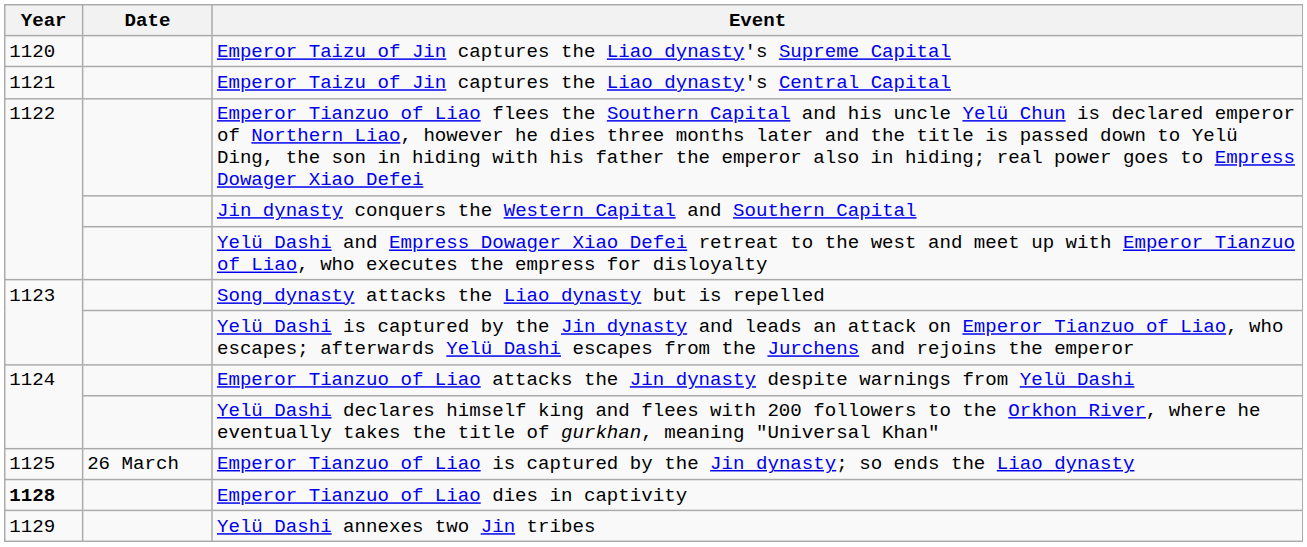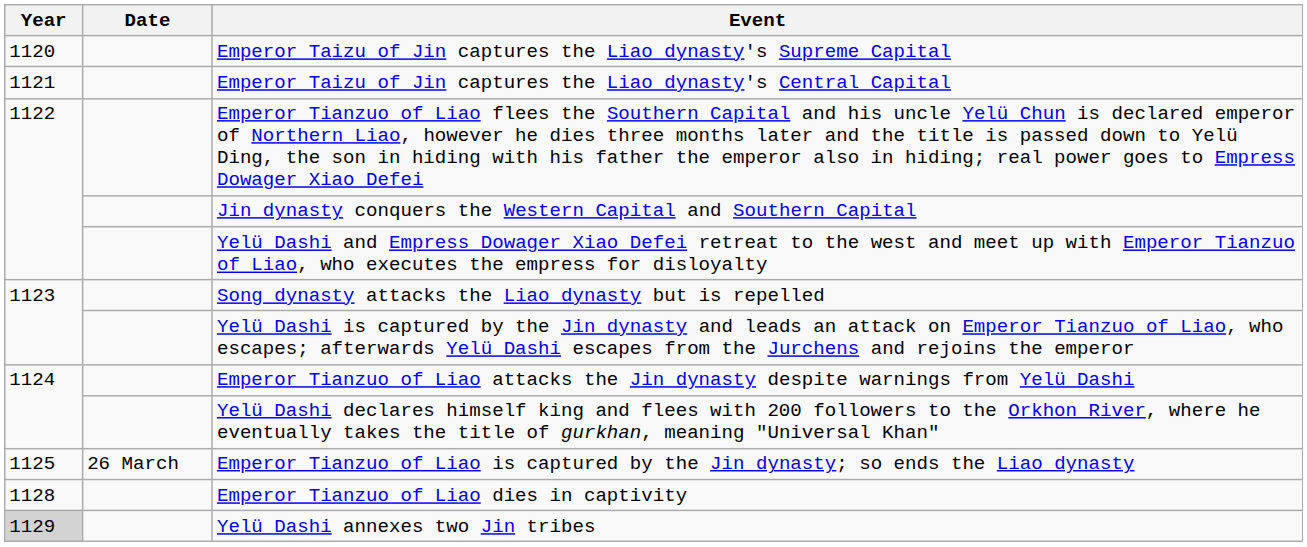(32, 495) bold -> (32, 495) normal
(32, 526) no background -> (32, 526) lightgrey background
